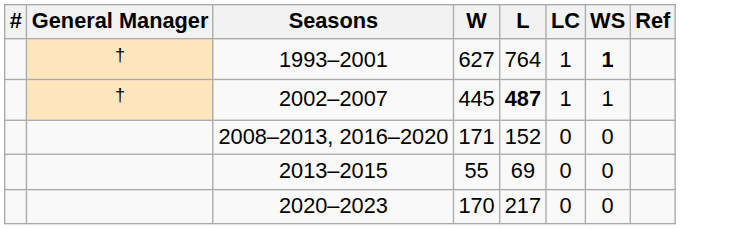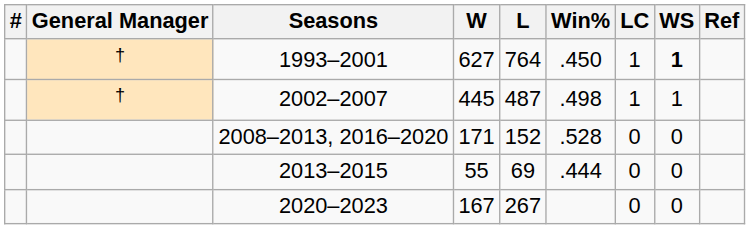+ column: (581, 21)
(523, 99) bold -> (523, 99) normal
(477, 206) 170 -> (477, 206) 167
(523, 206) 217 -> (523, 206) 267
